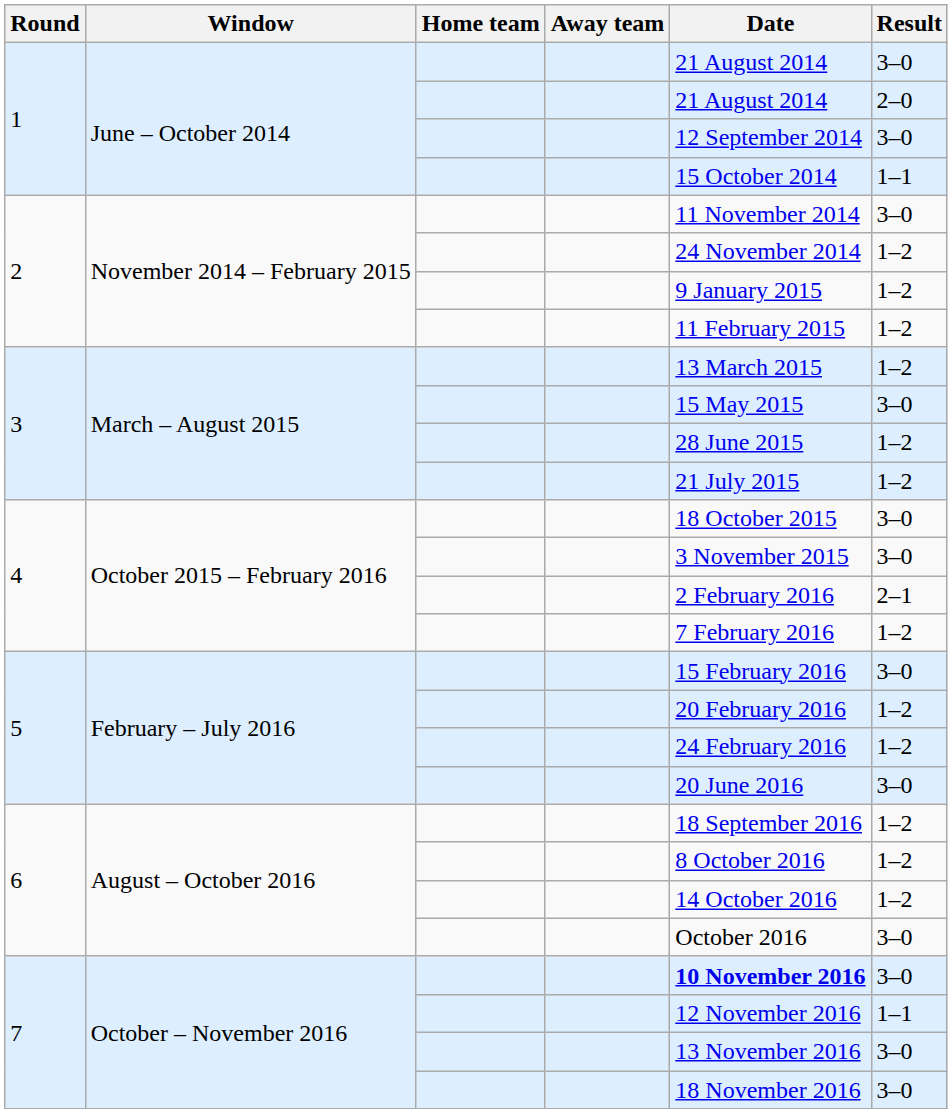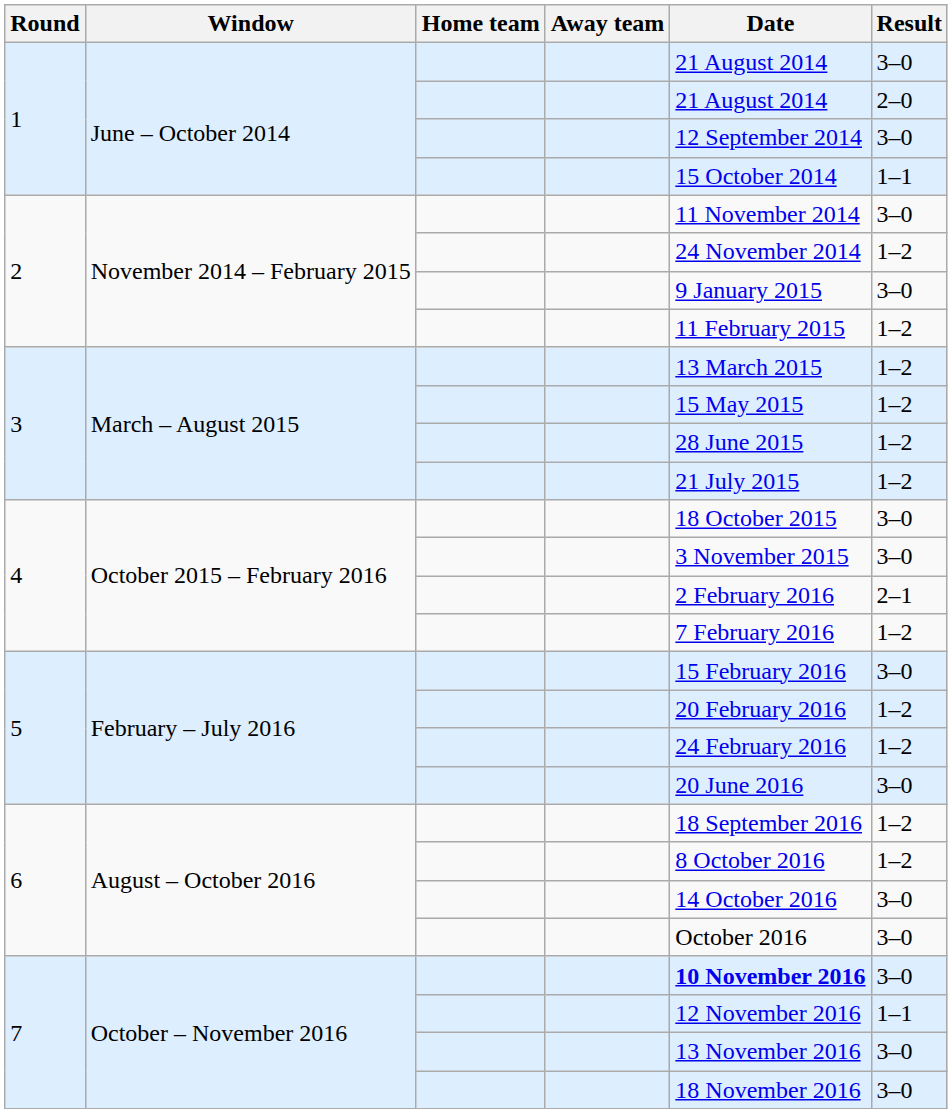(895, 289) 1–2 -> (895, 289) 3–0
(895, 404) 3–0 -> (895, 404) 1–2
(895, 898) 1–2 -> (895, 898) 3–0
